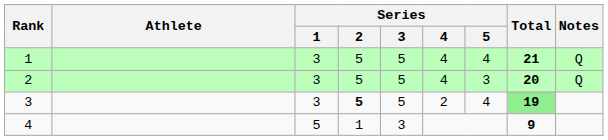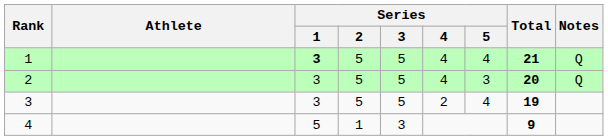(317, 59) normal -> (317, 59) bold
(359, 103) bold -> (359, 103) normal
(531, 103) lightgreen background -> (531, 103) no background
